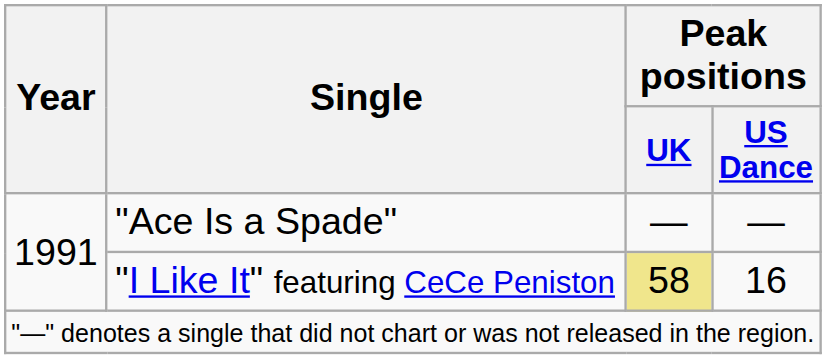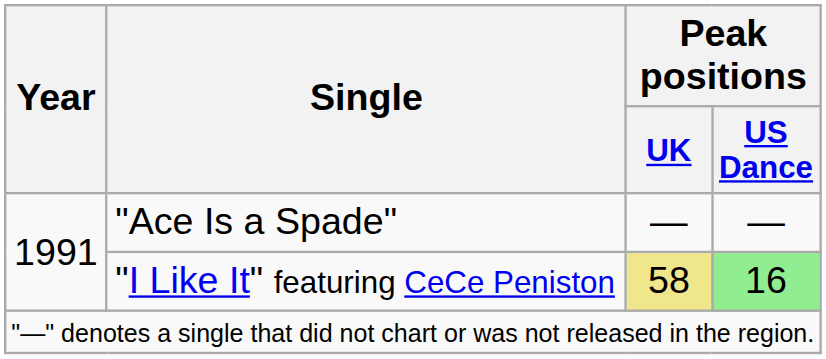(766, 281) no background -> (766, 281) lightgreen background
